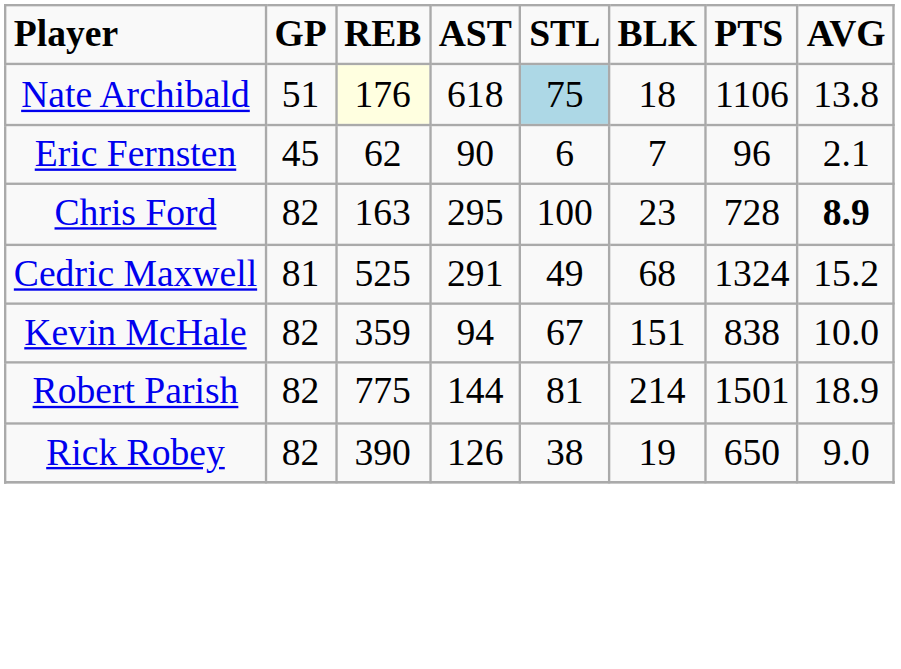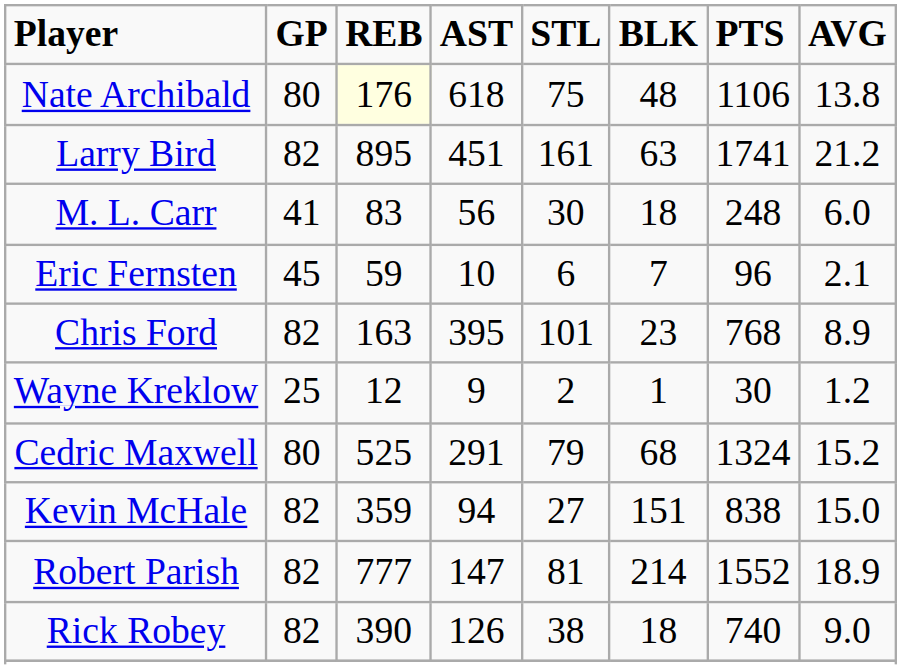(301, 93) 51 -> (302, 93) 80
(565, 93) lightblue background -> (566, 93) no background
(657, 93) 18 -> (658, 93) 48
+ row: (136, 153)
+ row: (136, 213)
(383, 153) 62 -> (384, 272) 59
(475, 153) 90 -> (476, 272) 10
(475, 213) 295 -> (476, 332) 395
(565, 213) 100 -> (566, 332) 101
(752, 213) 728 -> (753, 332) 768
(846, 213) bold -> (847, 332) normal
+ row: (136, 392)
(301, 272) 81 -> (302, 451) 80
(565, 272) 49 -> (566, 451) 79
(565, 332) 67 -> (566, 511) 27
(846, 332) 10.0 -> (847, 511) 15.0
(383, 392) 775 -> (384, 570) 777
(475, 392) 144 -> (476, 570) 147
(752, 392) 1501 -> (753, 570) 1552
(657, 451) 19 -> (658, 630) 18
(752, 451) 650 -> (753, 630) 740
